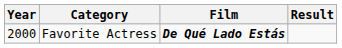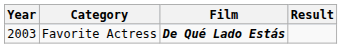(22, 34) 2000 -> (22, 34) 2003
